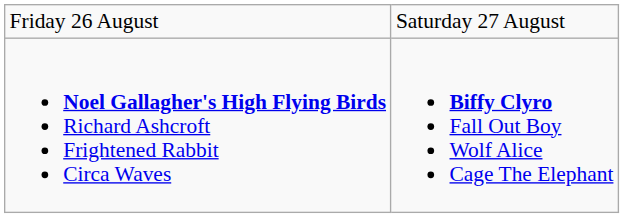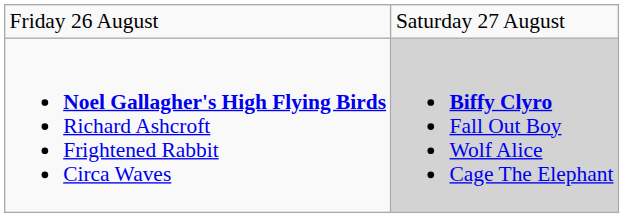(505, 137) no background -> (505, 137) lightgrey background
